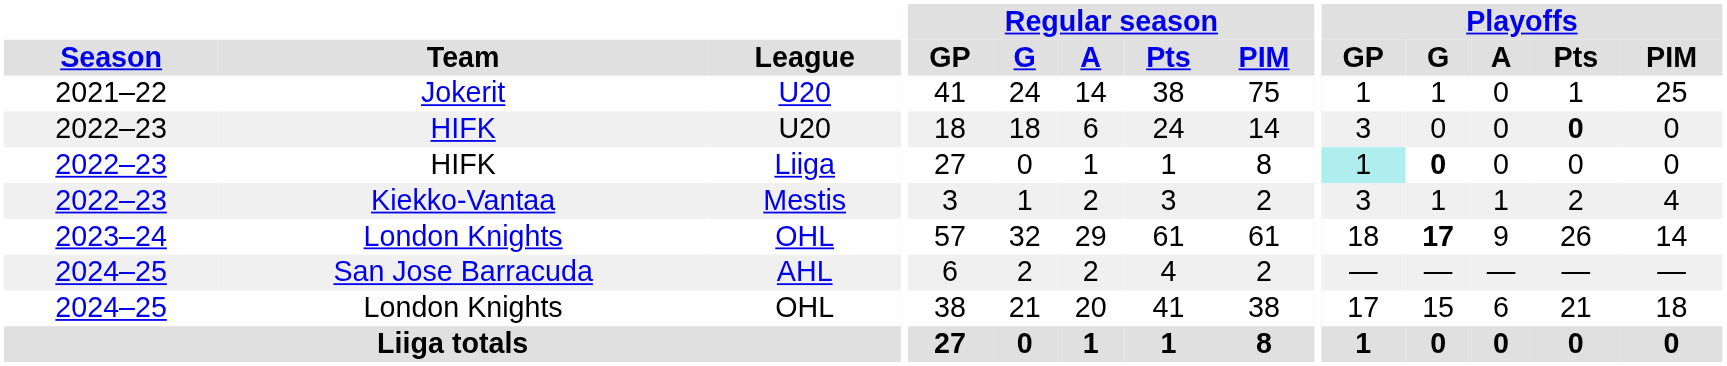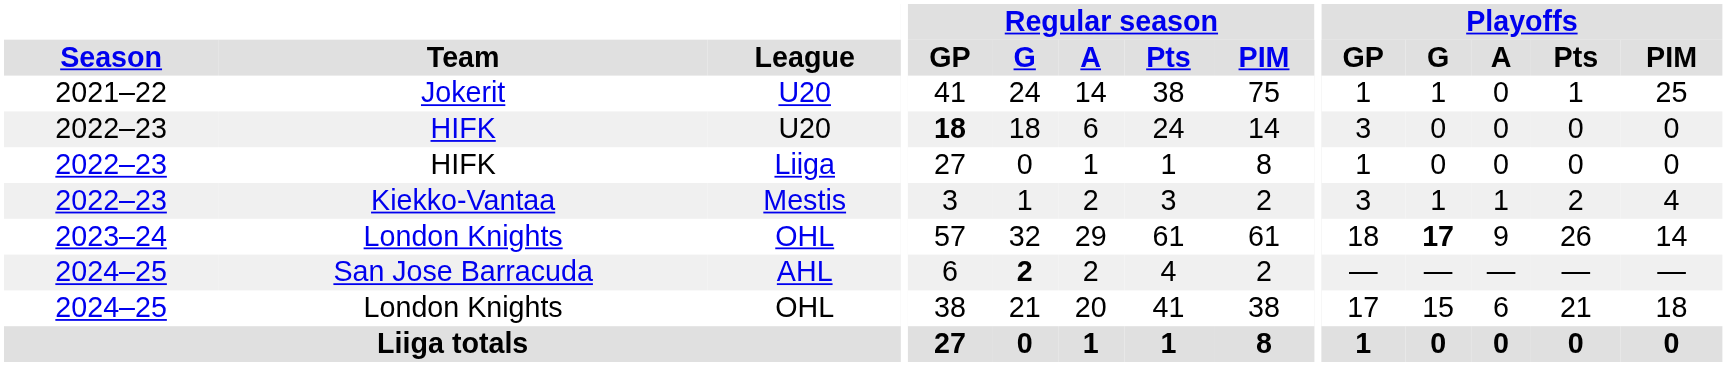(950, 128) normal -> (950, 128) bold
(1576, 128) bold -> (1576, 128) normal
(1363, 164) paleturquoise background -> (1363, 164) no background
(1438, 164) bold -> (1438, 164) normal
(1025, 272) normal -> (1025, 272) bold
